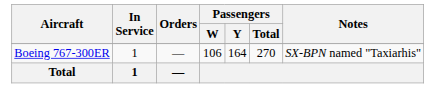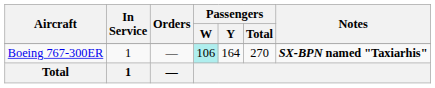(212, 53) no background -> (206, 53) paleturquoise background
(353, 53) normal -> (353, 53) bold
